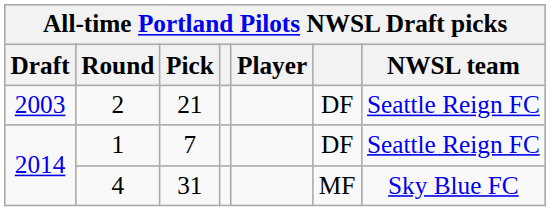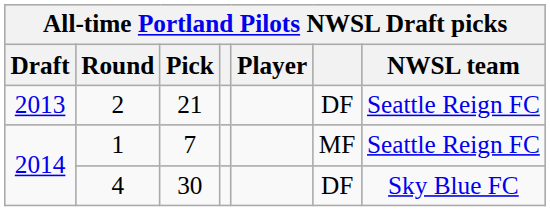(40, 104) 2003 -> (40, 104) 2013
(337, 144) DF -> (337, 144) MF
(190, 184) 31 -> (190, 184) 30
(337, 184) MF -> (337, 184) DF
